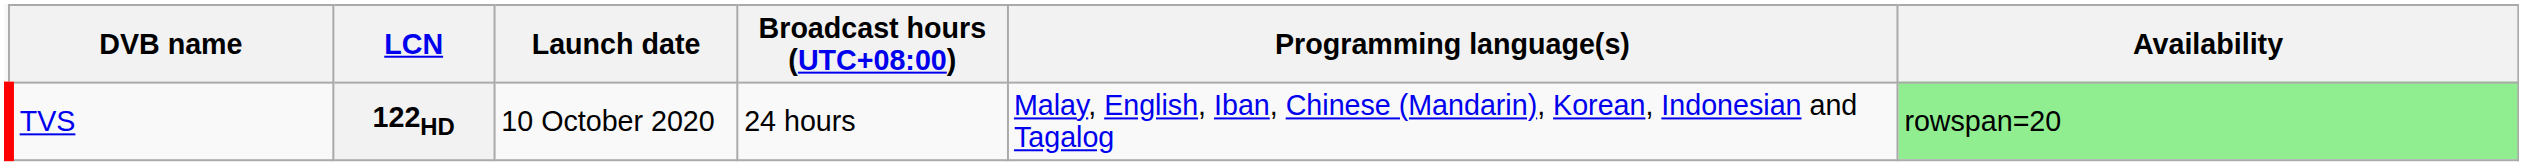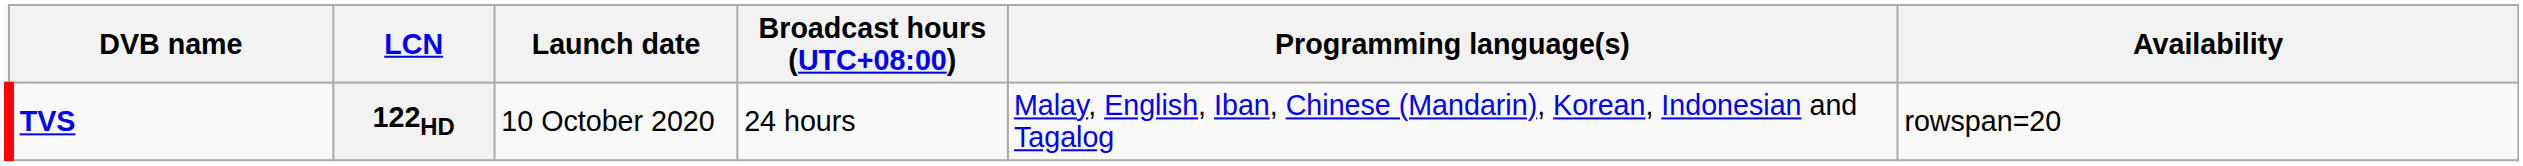(48, 121) normal -> (48, 121) bold
(1983, 121) lightgreen background -> (1983, 121) no background
